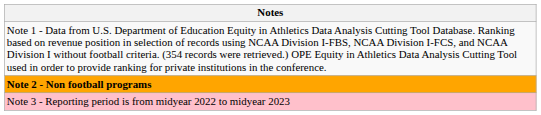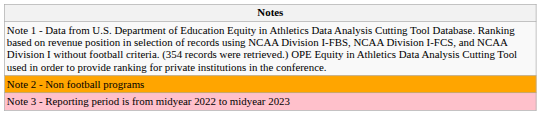(79, 84) bold -> (76, 84) normal
